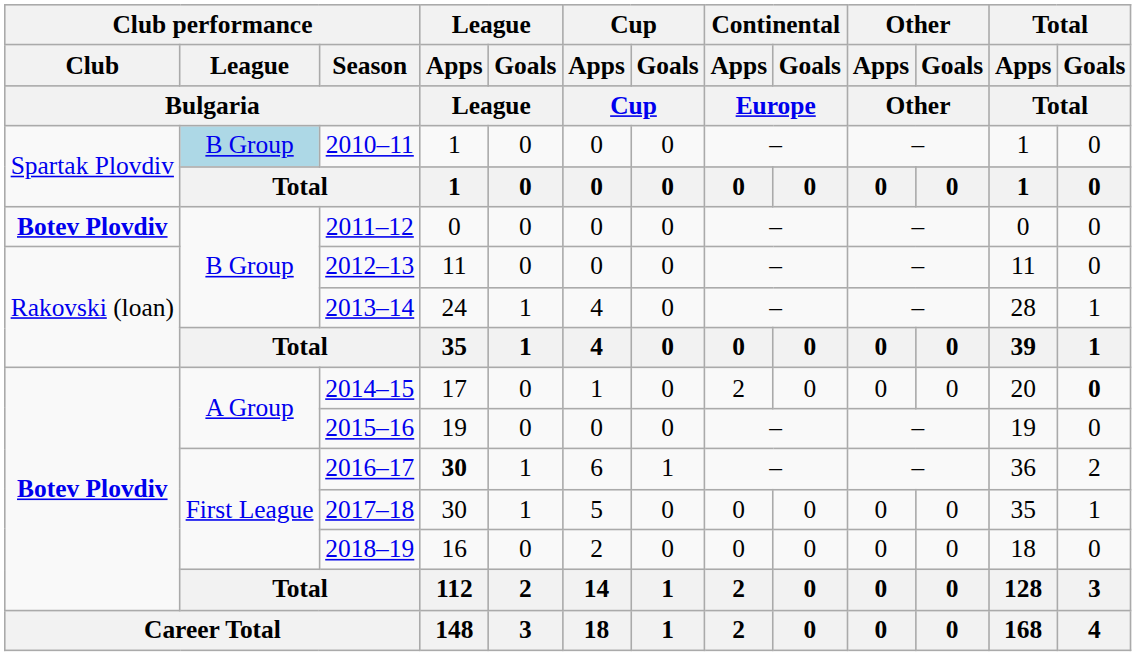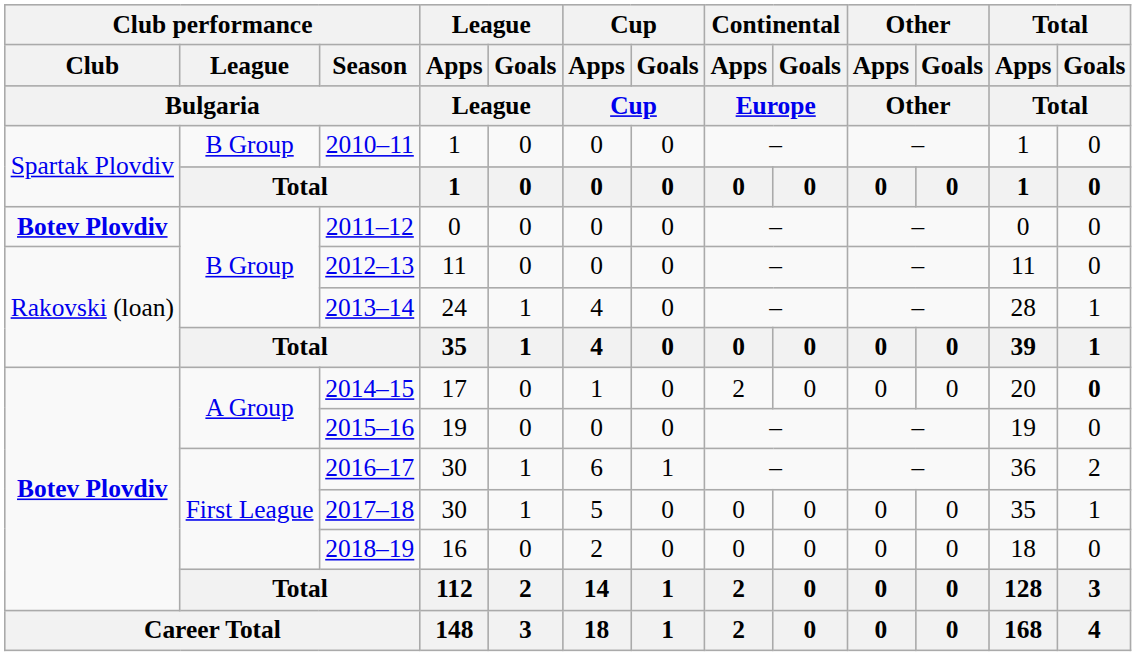(250, 145) lightblue background -> (250, 145) no background
(454, 468) bold -> (454, 468) normal
